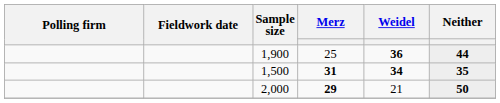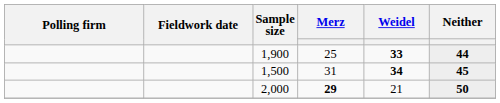(397, 54) 36 -> (397, 54) 33
(331, 72) bold -> (331, 72) normal
(463, 72) 35 -> (463, 72) 45
